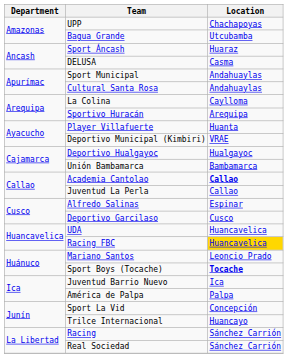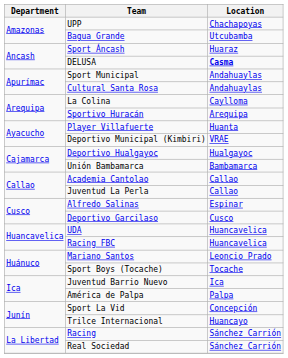(221, 62) normal -> (221, 62) bold
(224, 179) bold -> (224, 179) normal
(238, 243) gold background -> (238, 243) no background
(226, 269) bold -> (226, 269) normal
